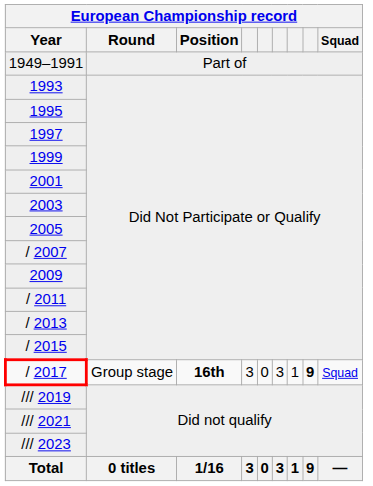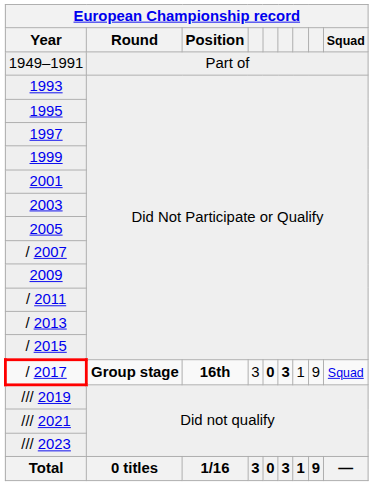(132, 372) normal -> (135, 372) bold
(265, 372) normal -> (270, 372) bold
(280, 372) normal -> (286, 372) bold
(310, 372) bold -> (316, 372) normal
